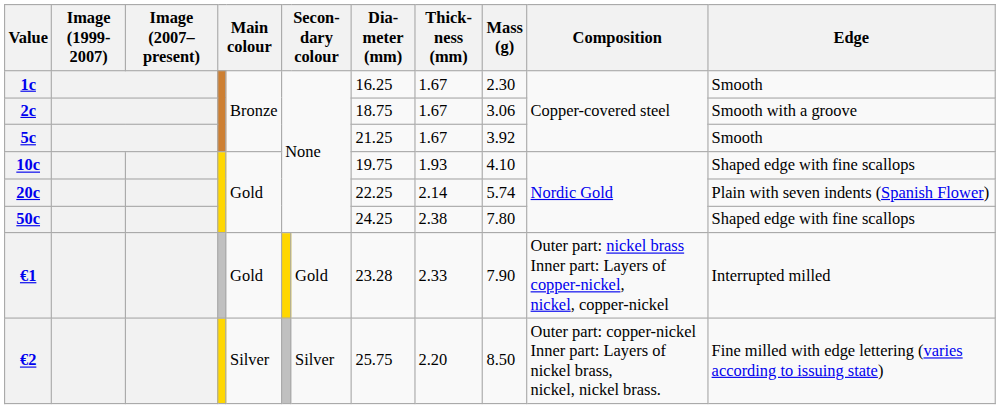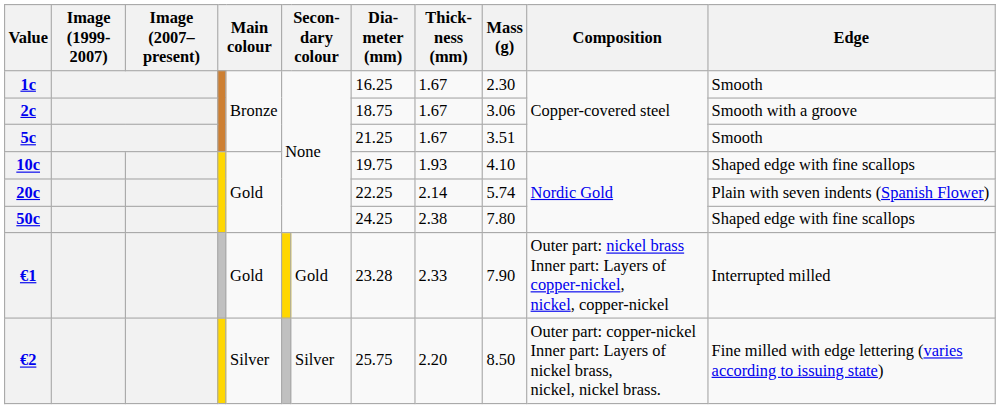(501, 138) 3.92 -> (501, 138) 3.51
